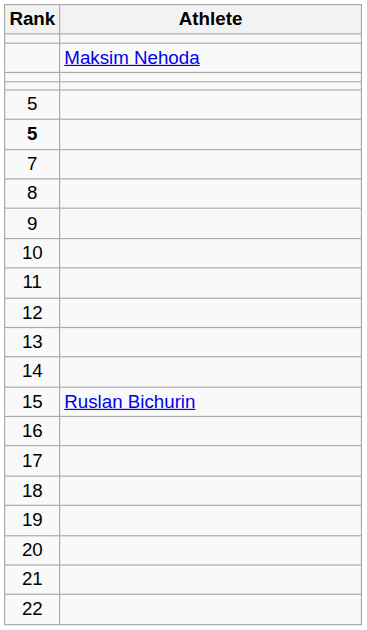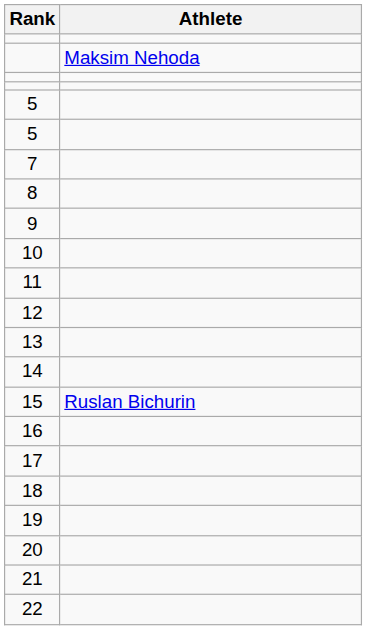(32, 134) bold -> (32, 134) normal
